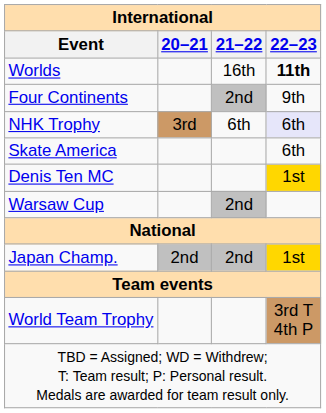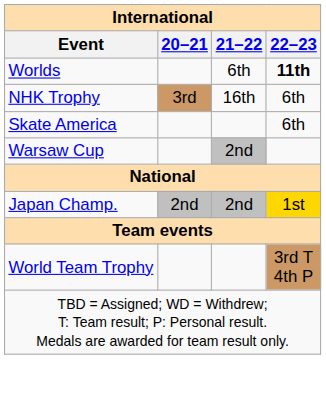(239, 71) 16th -> (239, 71) 6th
- row: (68, 97)
(239, 124) 6th -> (239, 97) 16th
(293, 124) lavender background -> (293, 97) no background
- row: (61, 177)
